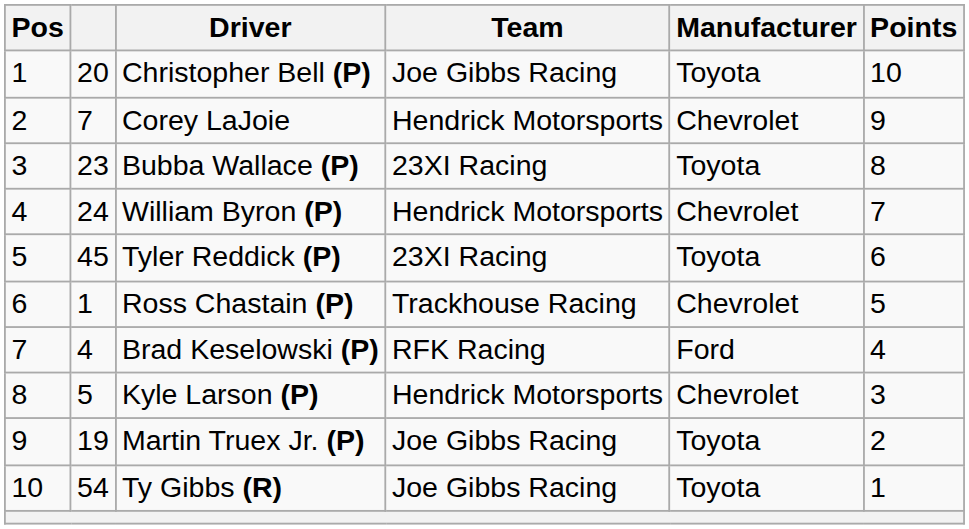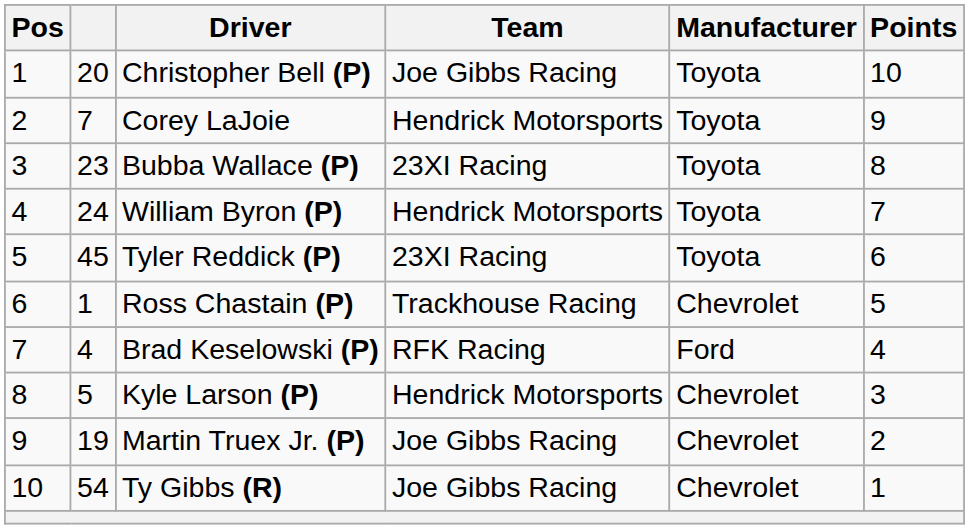(737, 119) Chevrolet -> (718, 119) Toyota
(737, 210) Chevrolet -> (718, 210) Toyota
(718, 440) Toyota -> (737, 440) Chevrolet
(718, 486) Toyota -> (737, 486) Chevrolet
